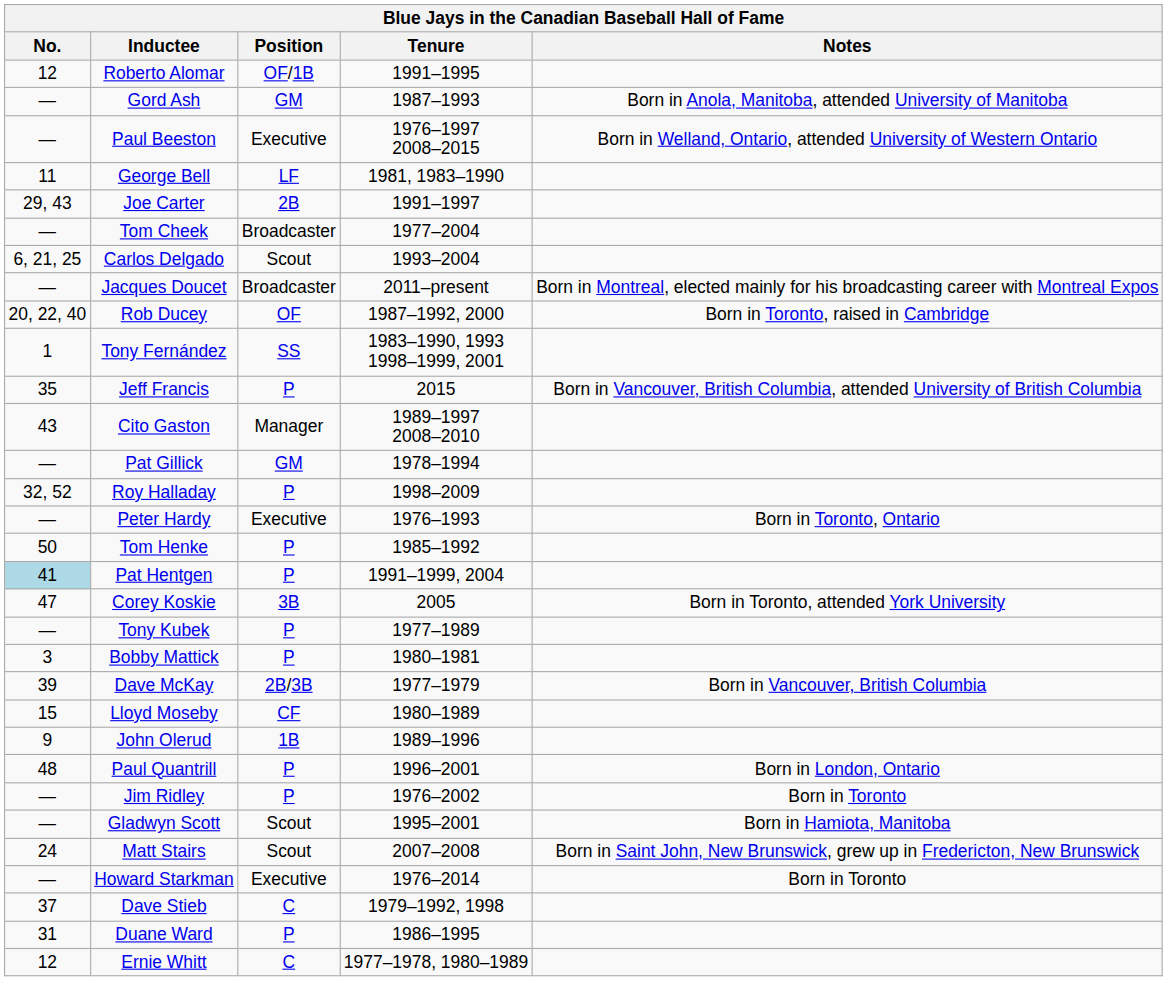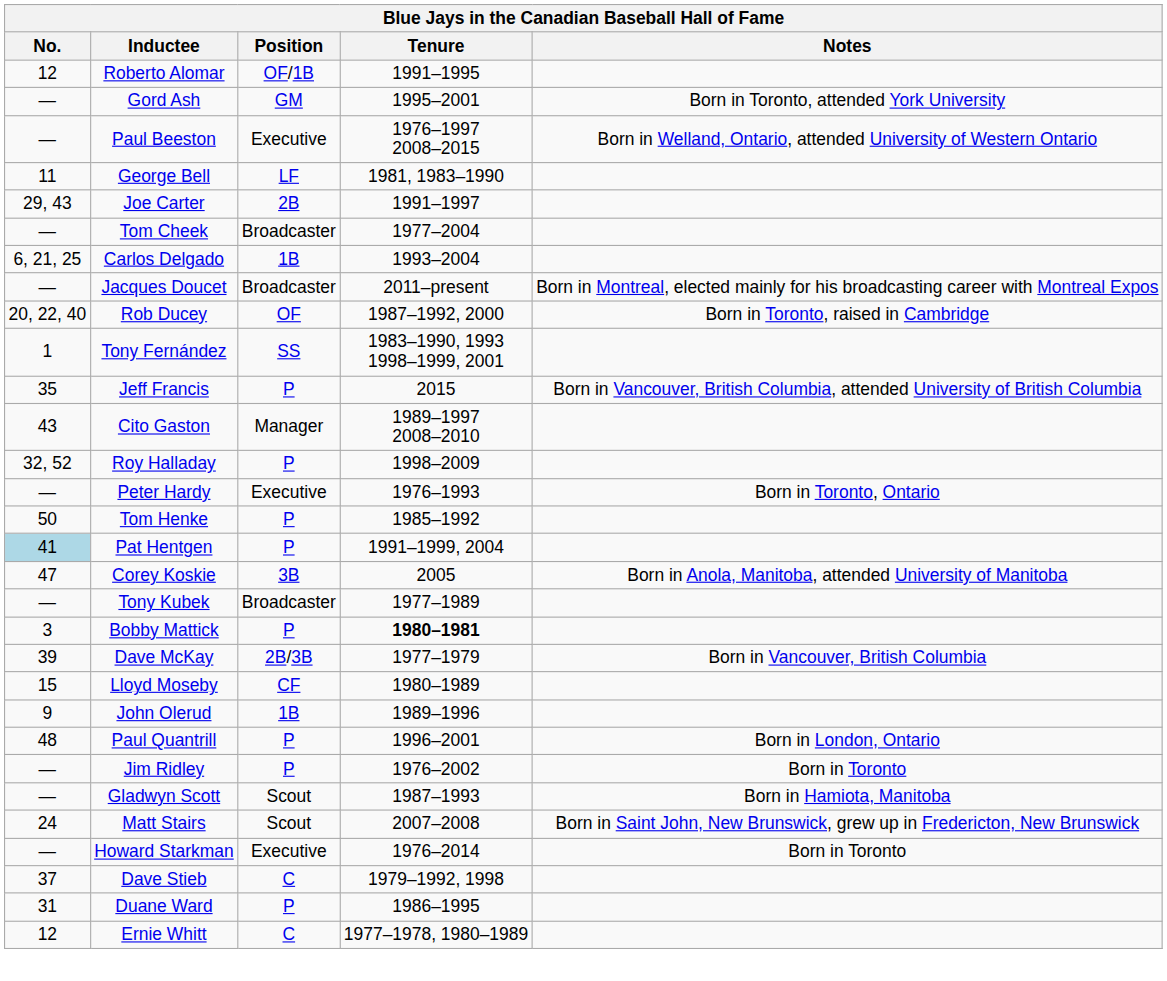(436, 101) 1987–1993 -> (436, 101) 1995–2001
(847, 101) Born in Anola, Manitoba, attended University of Manitoba -> (847, 101) Born in Toronto, attended York University
(289, 259) Scout -> (289, 259) 1B
- row: (164, 464)
(847, 602) Born in Toronto, attended York University -> (847, 575) Born in Anola, Manitoba, attended University of Manitoba
(289, 630) P -> (289, 602) Broadcaster
(436, 658) normal -> (436, 630) bold
(436, 823) 1995–2001 -> (436, 796) 1987–1993
